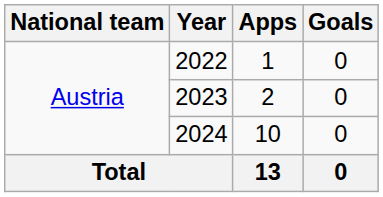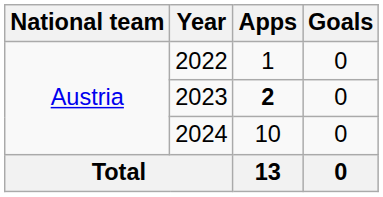(268, 97) normal -> (268, 97) bold
